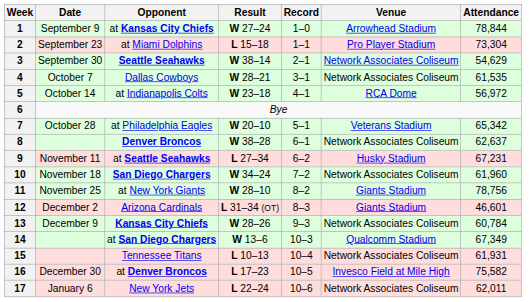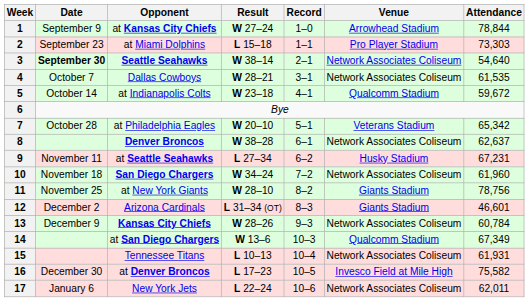(491, 45) 73,304 -> (494, 45) 73,303
(70, 61) normal -> (72, 61) bold
(491, 61) 54,629 -> (494, 61) 54,640
(391, 93) RCA Dome -> (394, 93) Qualcomm Stadium
(491, 93) 56,972 -> (494, 93) 59,672
